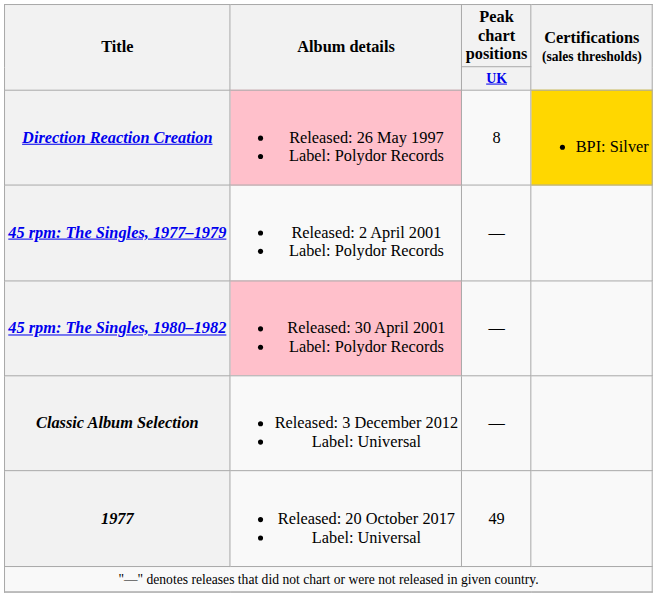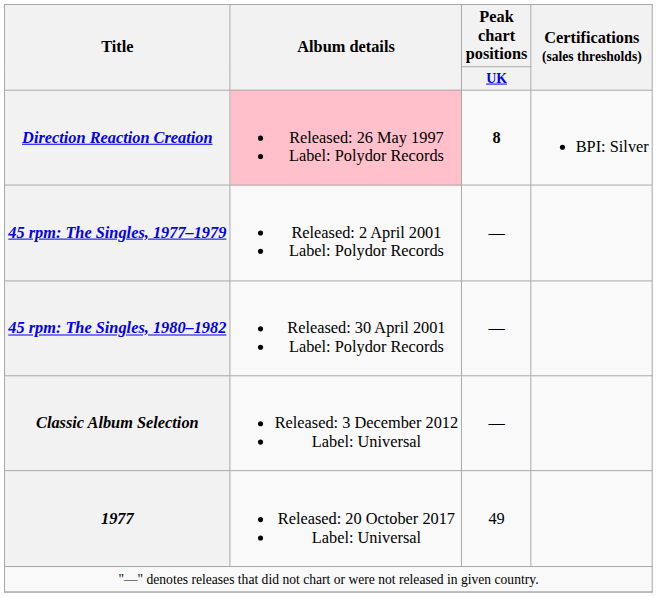(497, 137) normal -> (497, 137) bold
(592, 147) gold background -> (592, 147) no background
(346, 337) pink background -> (346, 337) no background
